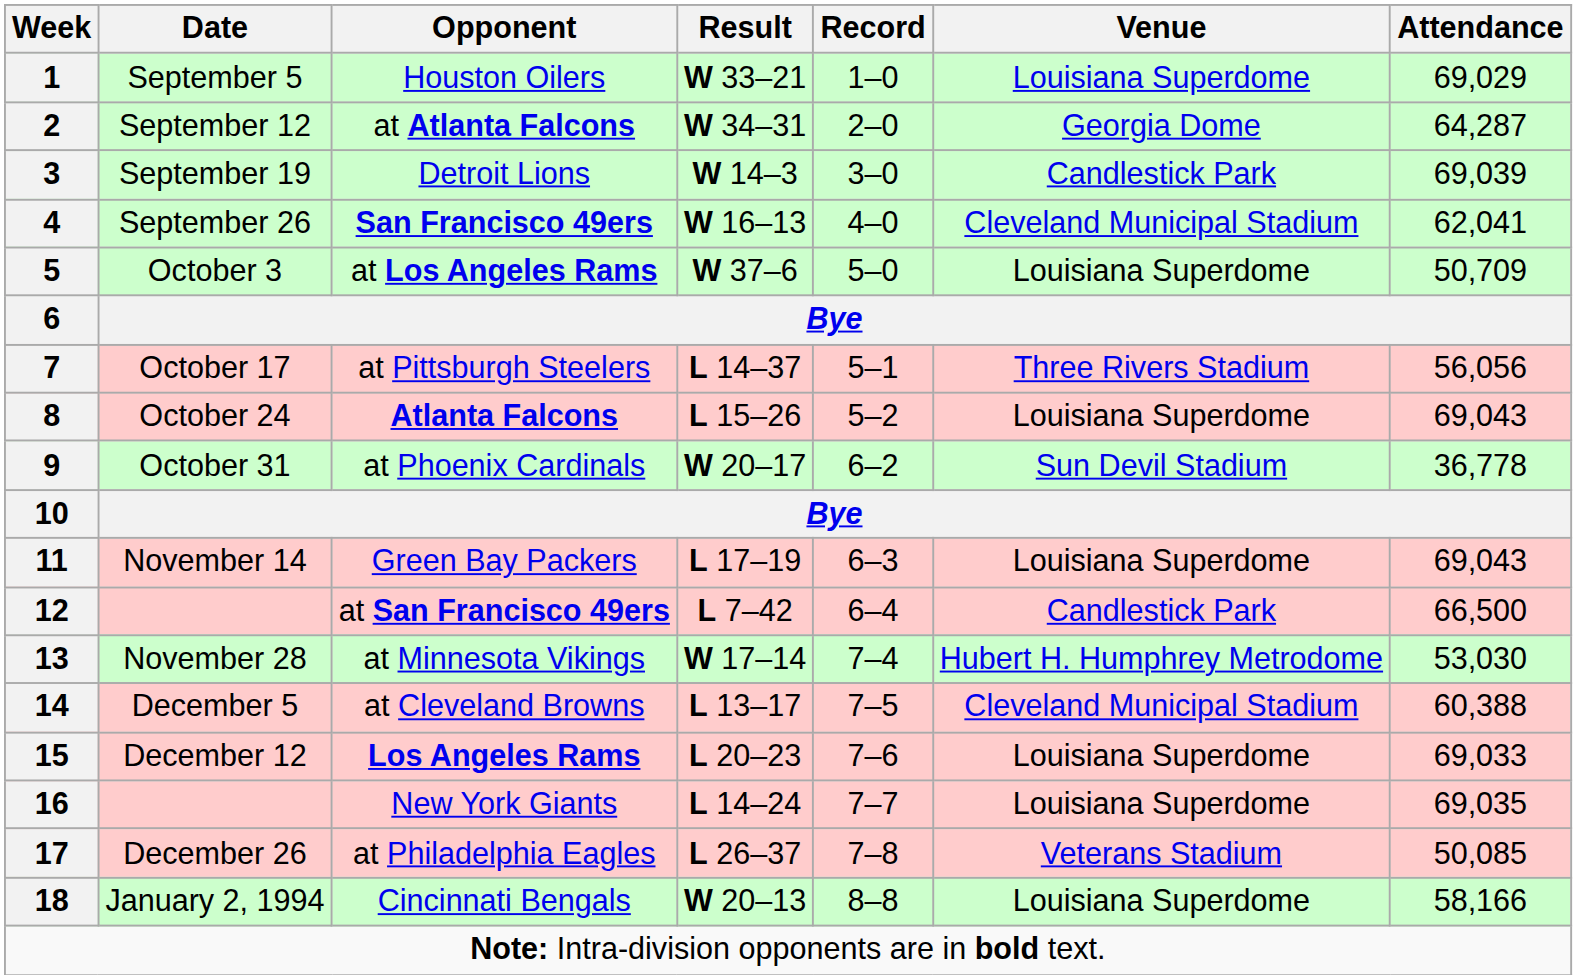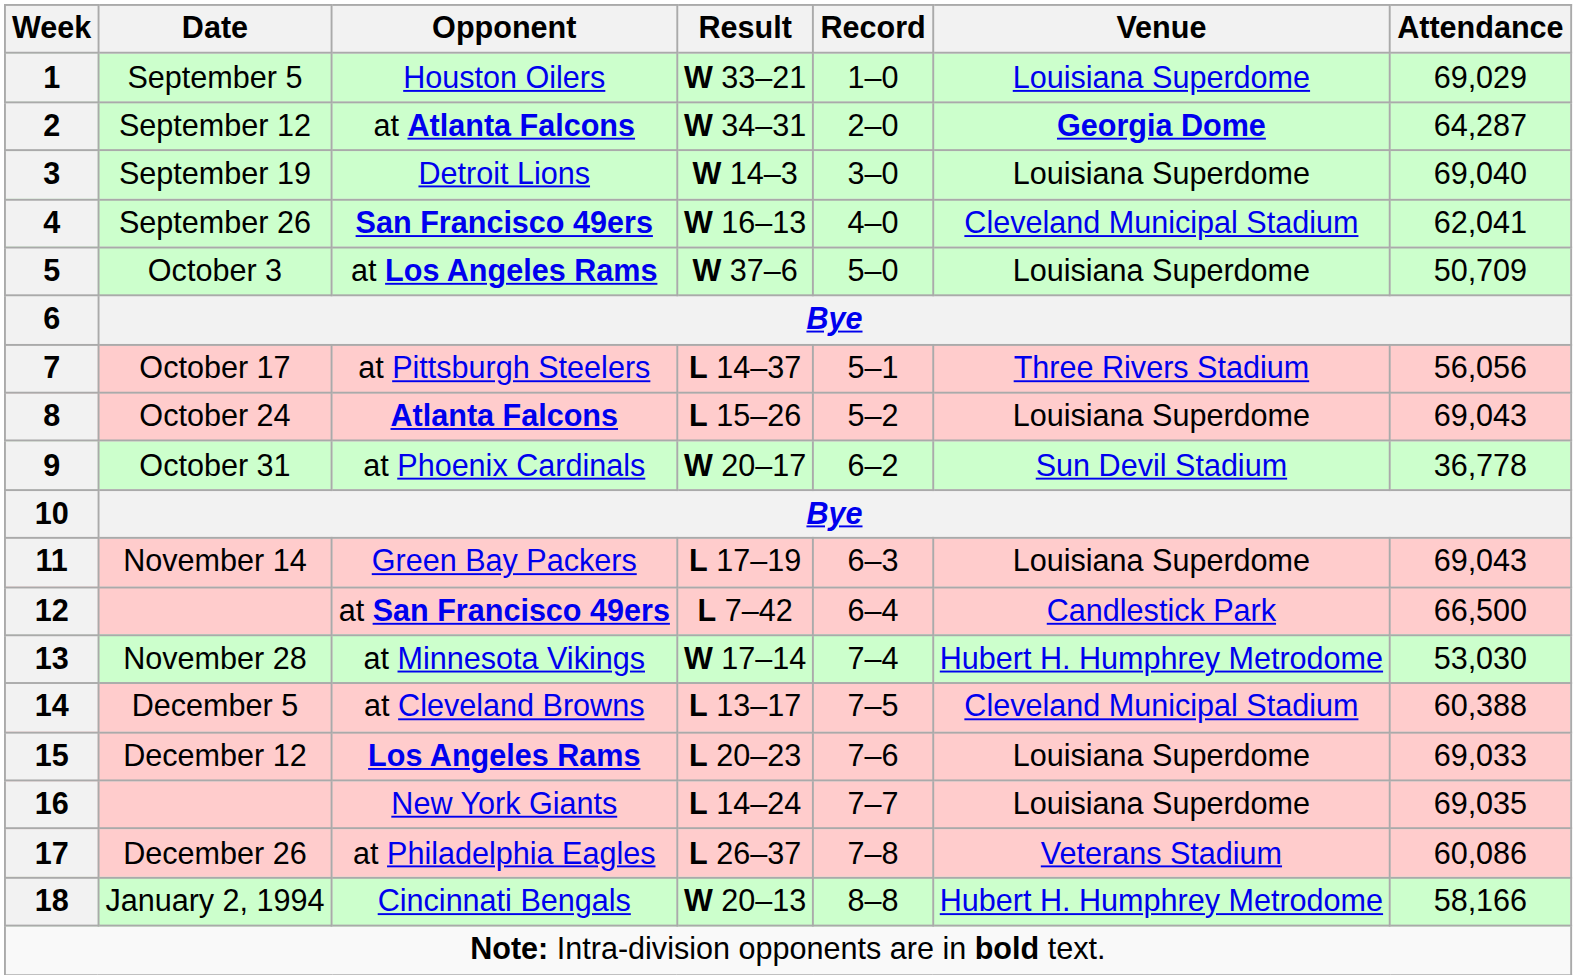(1161, 125) normal -> (1161, 125) bold
(1161, 174) Candlestick Park -> (1161, 174) Louisiana Superdome
(1480, 174) 69,039 -> (1480, 174) 69,040
(1480, 852) 50,085 -> (1480, 852) 60,086
(1161, 901) Louisiana Superdome -> (1161, 901) Hubert H. Humphrey Metrodome
